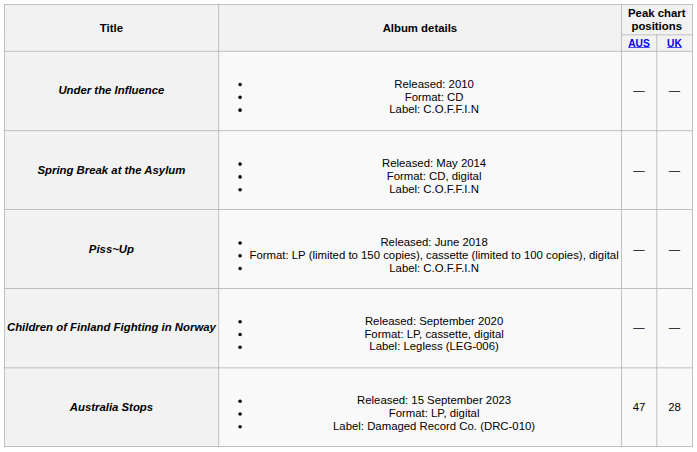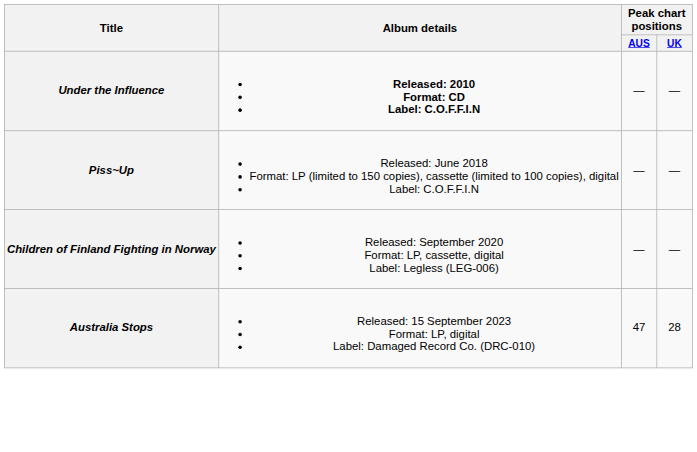(420, 97) normal -> (420, 97) bold
- row: (111, 170)
